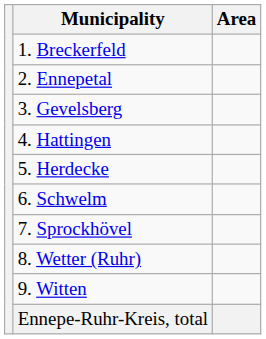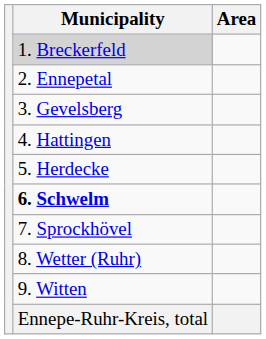(72, 49) no background -> (72, 49) lightgrey background
(62, 199) normal -> (63, 199) bold
